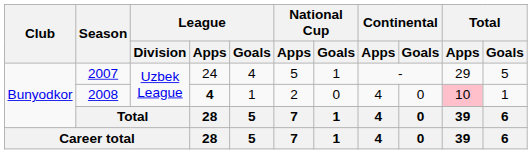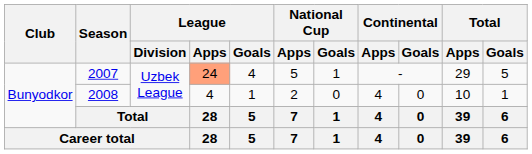(210, 73) no background -> (210, 73) lightsalmon background
(210, 95) bold -> (210, 95) normal
(463, 95) pink background -> (463, 95) no background
